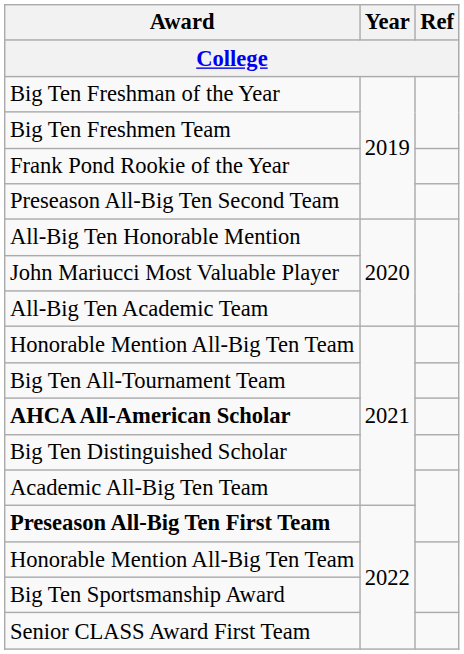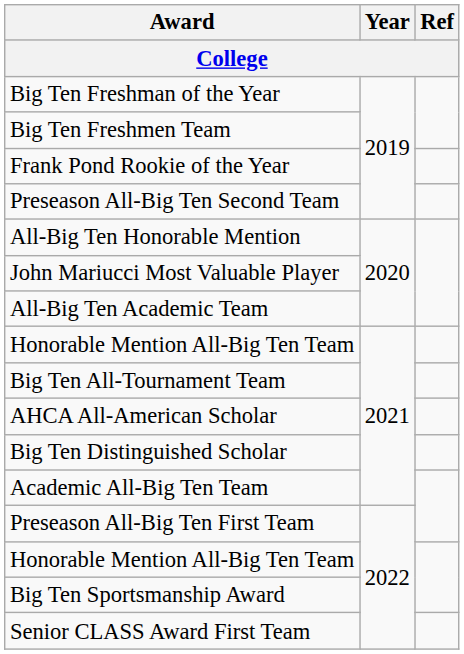(150, 415) bold -> (143, 415) normal
(170, 523) bold -> (162, 523) normal
